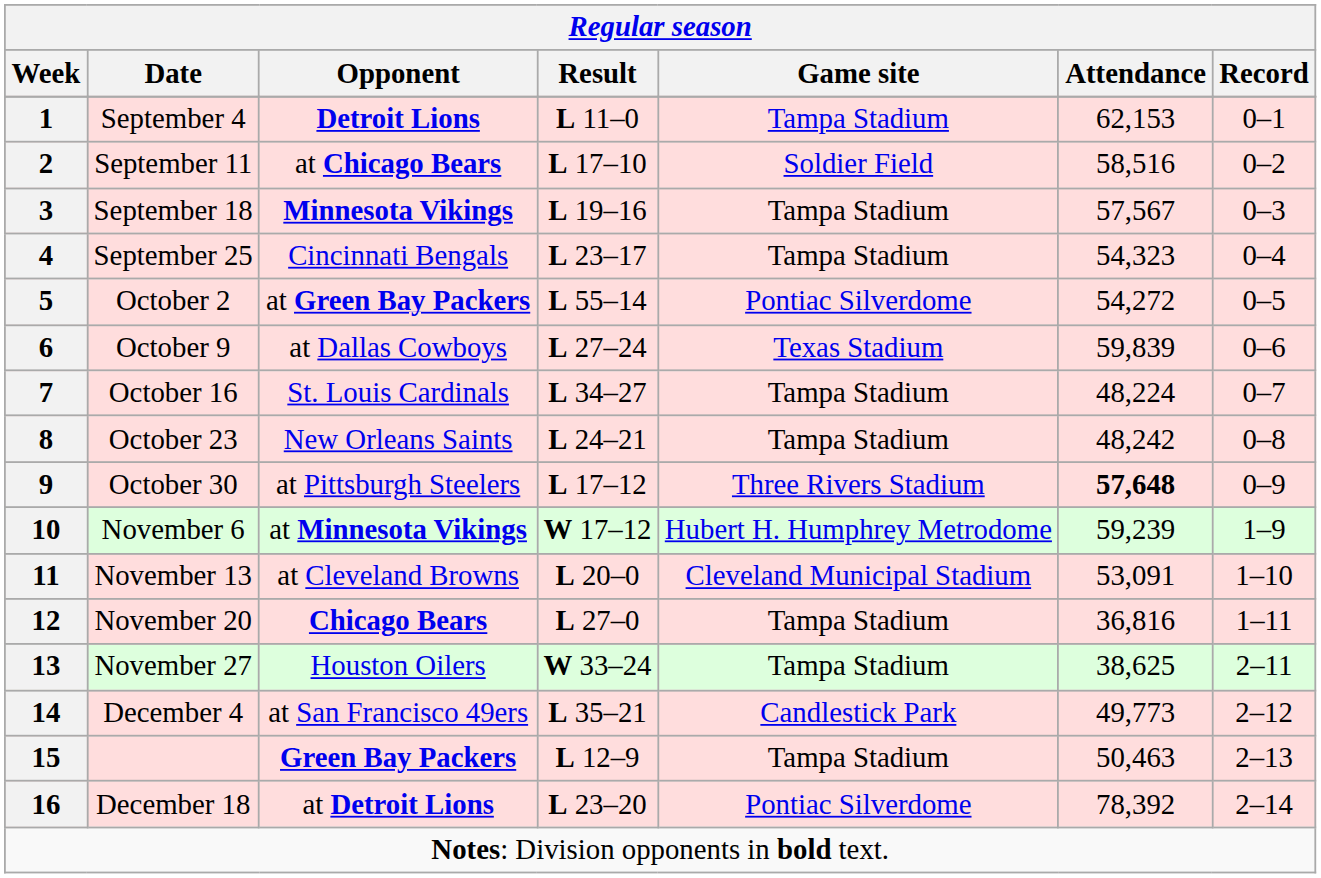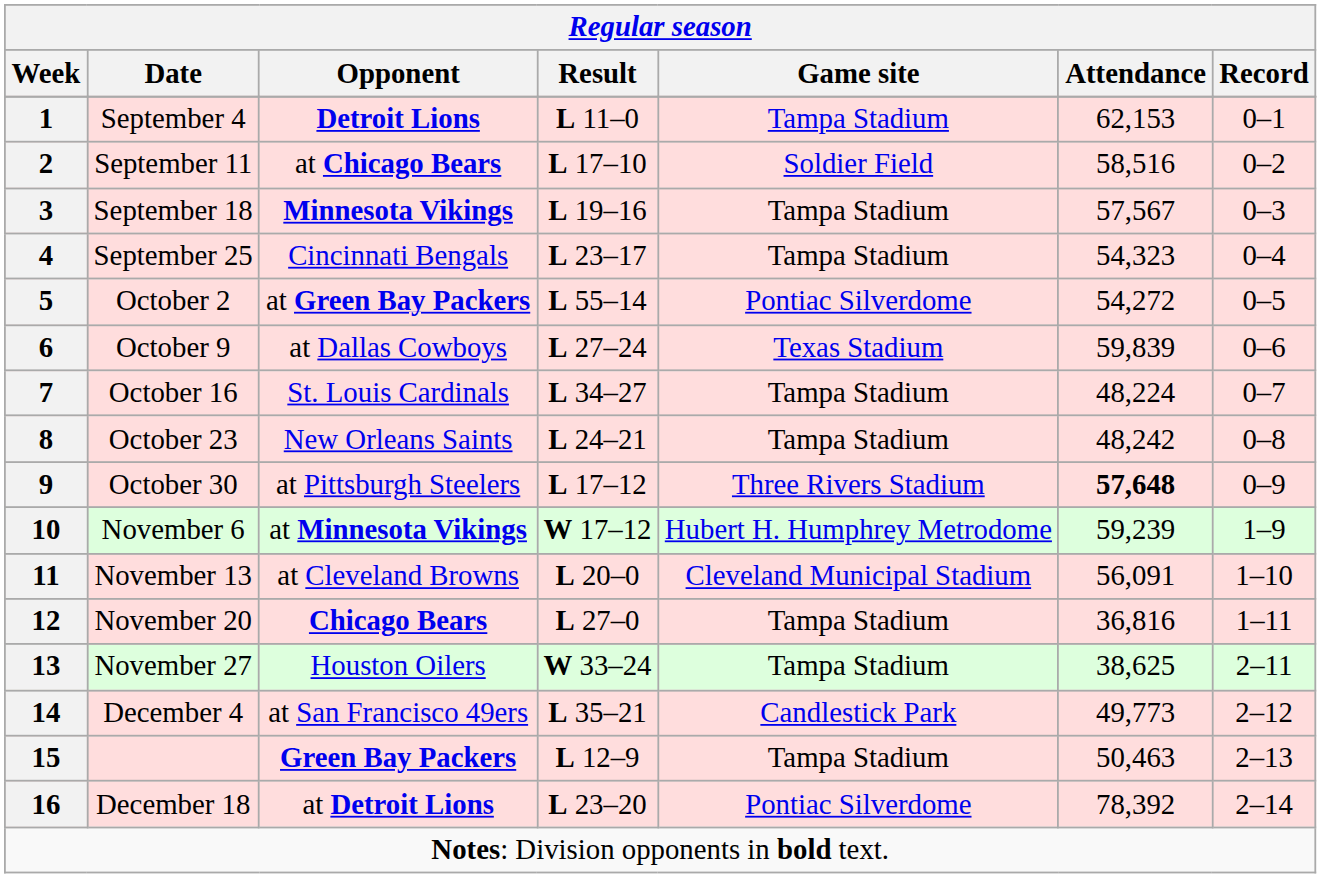(1136, 575) 53,091 -> (1136, 575) 56,091
